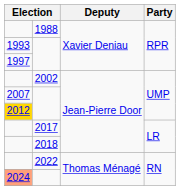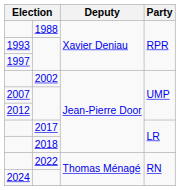(18, 111) gold background -> (18, 111) no background
(18, 177) lightsalmon background -> (18, 177) no background
